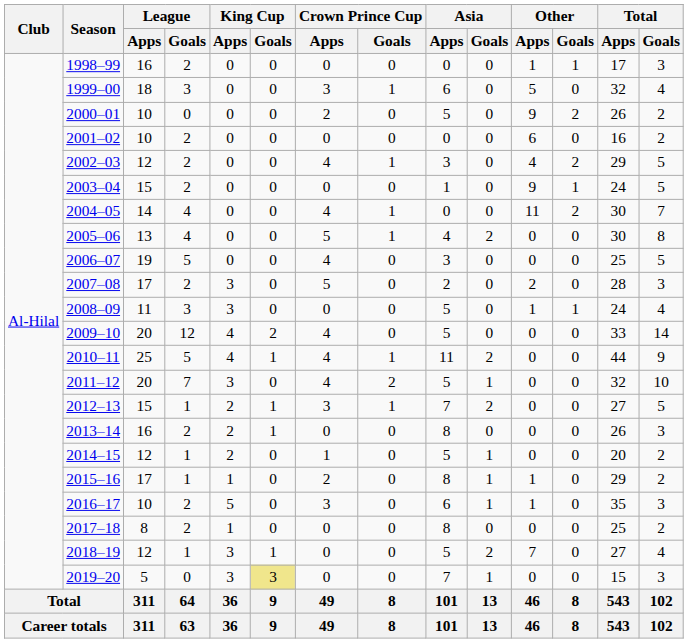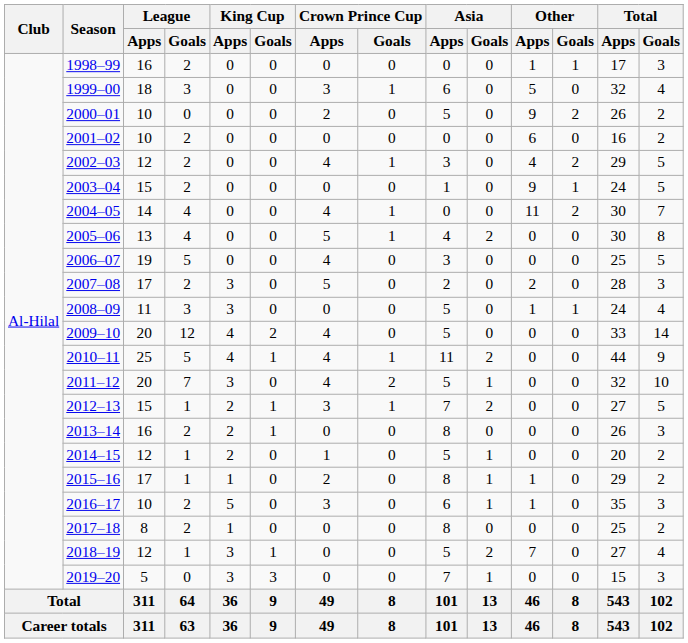(273, 576) khaki background -> (273, 576) no background
